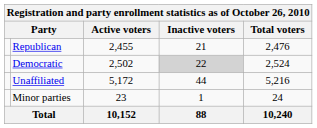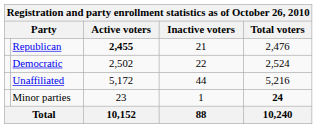(121, 47) normal -> (121, 47) bold
(201, 64) lightgrey background -> (201, 64) no background
(278, 98) normal -> (278, 98) bold
